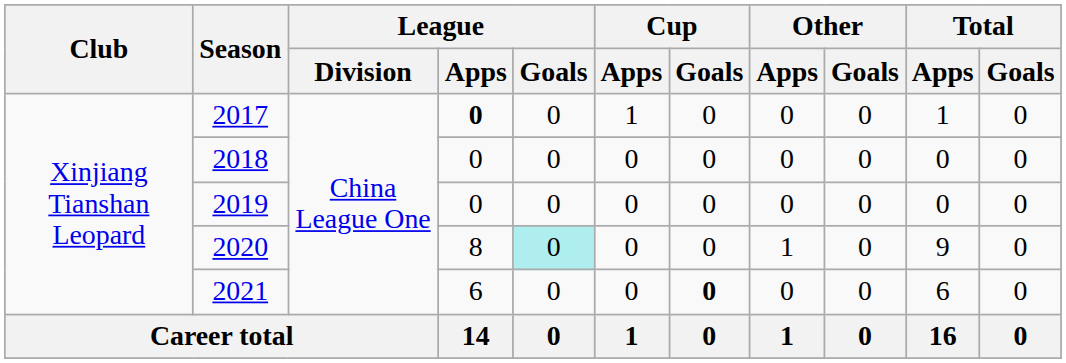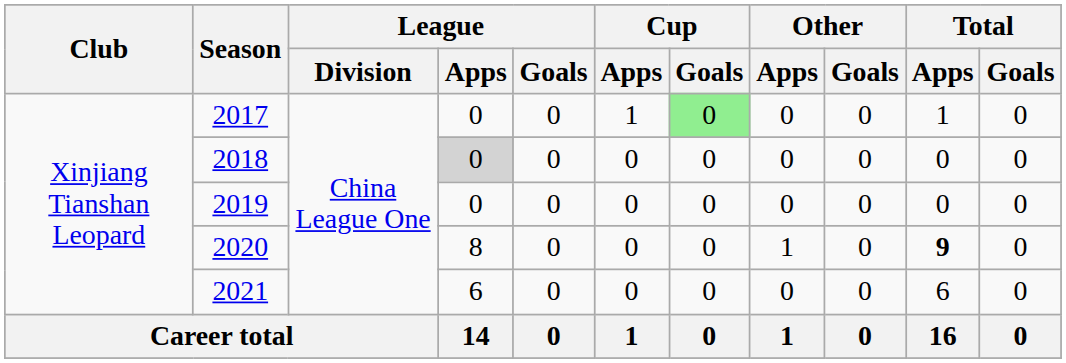(476, 114) bold -> (476, 114) normal
(709, 114) no background -> (709, 114) lightgreen background
(476, 159) no background -> (476, 159) lightgrey background
(554, 247) paleturquoise background -> (554, 247) no background
(943, 247) normal -> (943, 247) bold
(709, 291) bold -> (709, 291) normal
